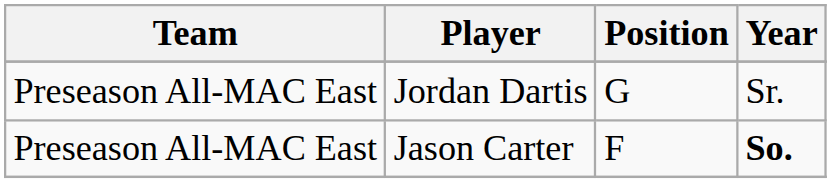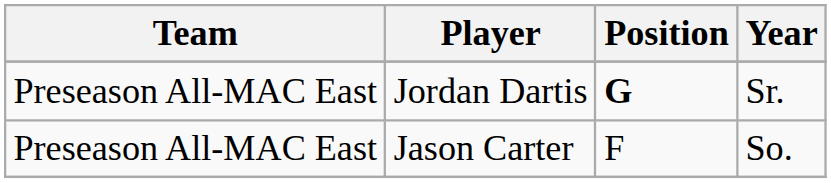(617, 90) normal -> (618, 90) bold
(769, 147) bold -> (769, 147) normal
